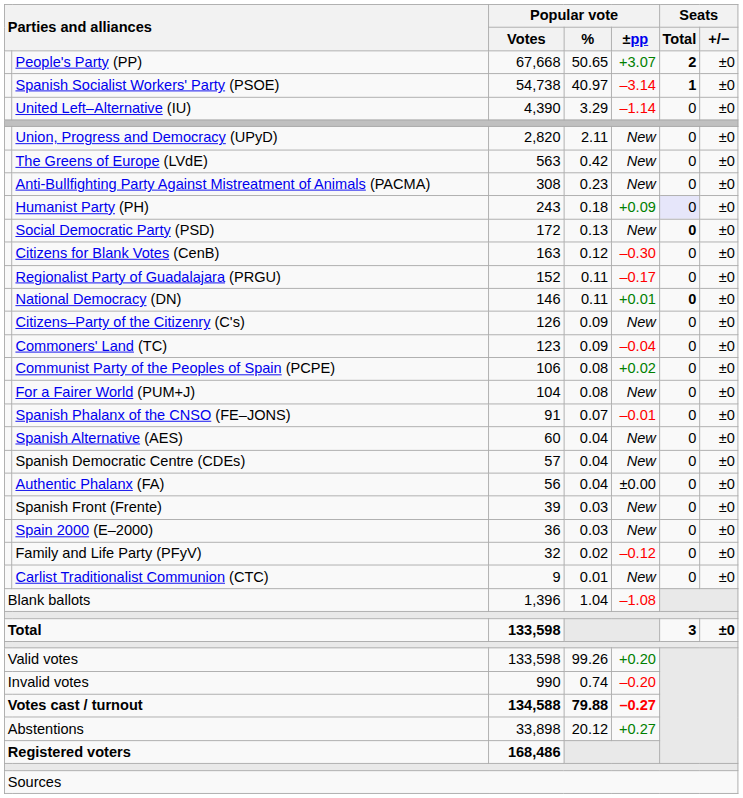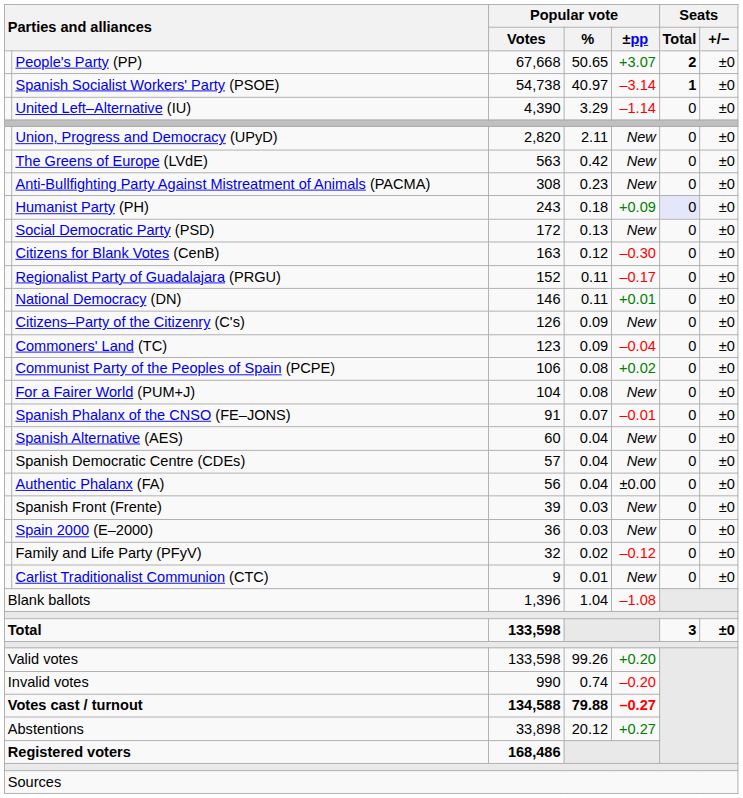(692, 230) bold -> (692, 230) normal
(692, 299) bold -> (692, 299) normal
